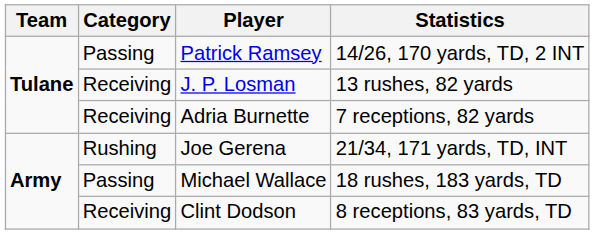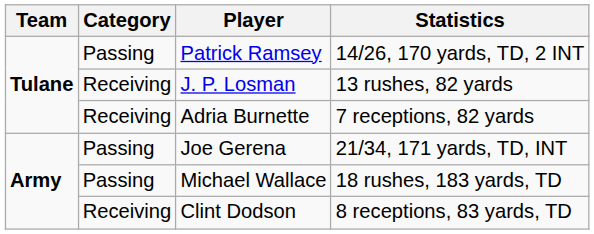(120, 148) Rushing -> (119, 148) Passing
